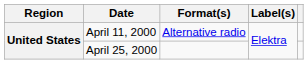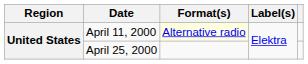(204, 31) no background -> (204, 31) lightyellow background
